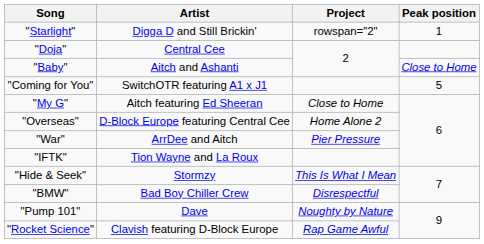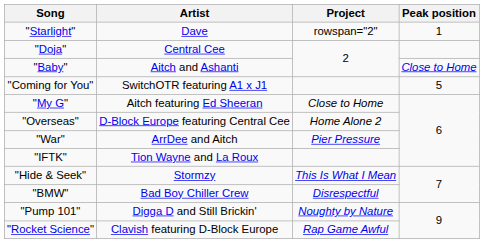(195, 31) Digga D and Still Brickin' -> (195, 31) Dave
(195, 211) Dave -> (195, 211) Digga D and Still Brickin'
